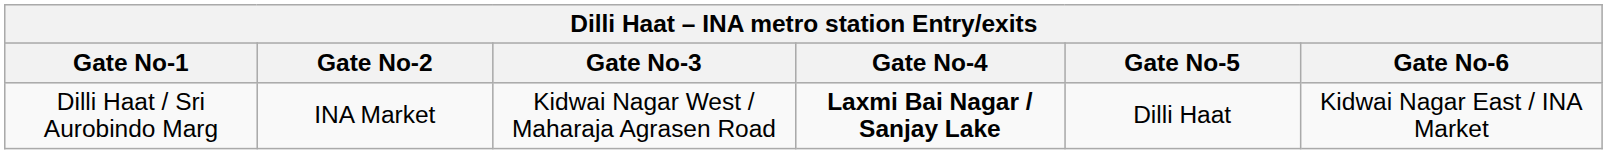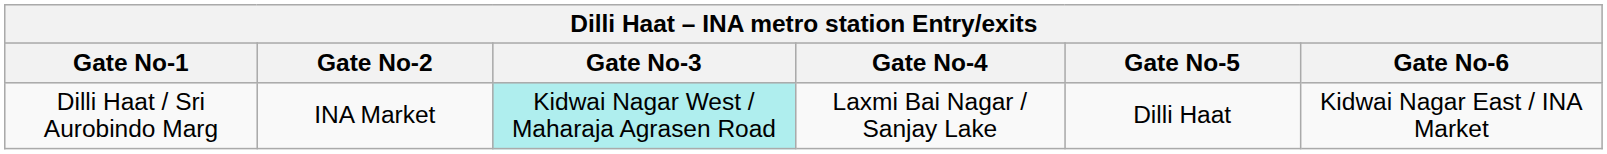(644, 115) no background -> (644, 115) paleturquoise background
(930, 115) bold -> (930, 115) normal
